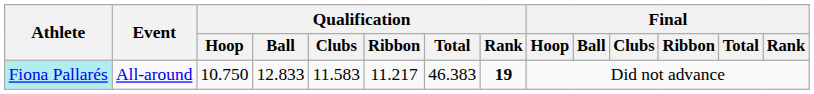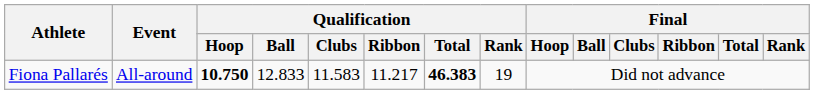(58, 75) paleturquoise background -> (58, 75) no background
(225, 75) normal -> (225, 75) bold
(452, 75) normal -> (452, 75) bold
(503, 75) bold -> (503, 75) normal
